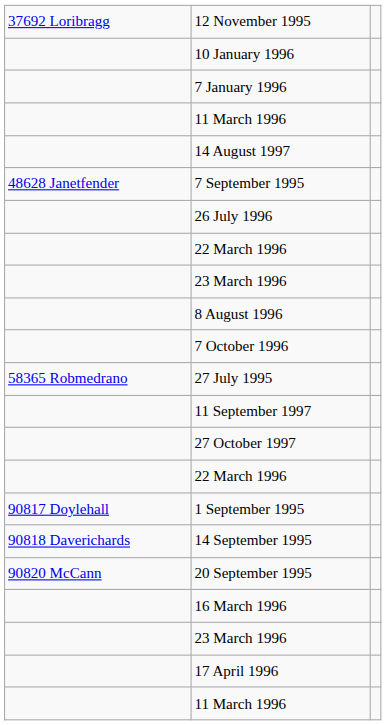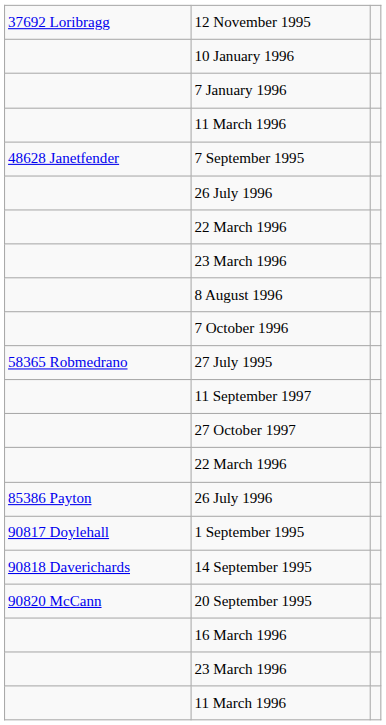- row: (98, 152)
+ row: (50, 498)
- row: (98, 671)
